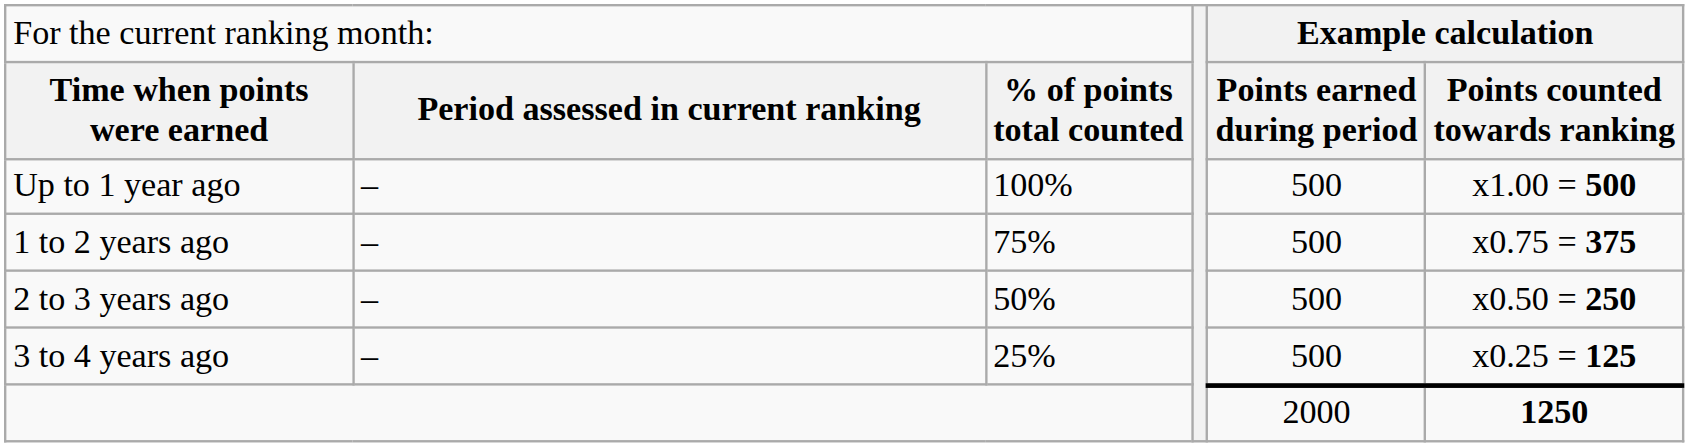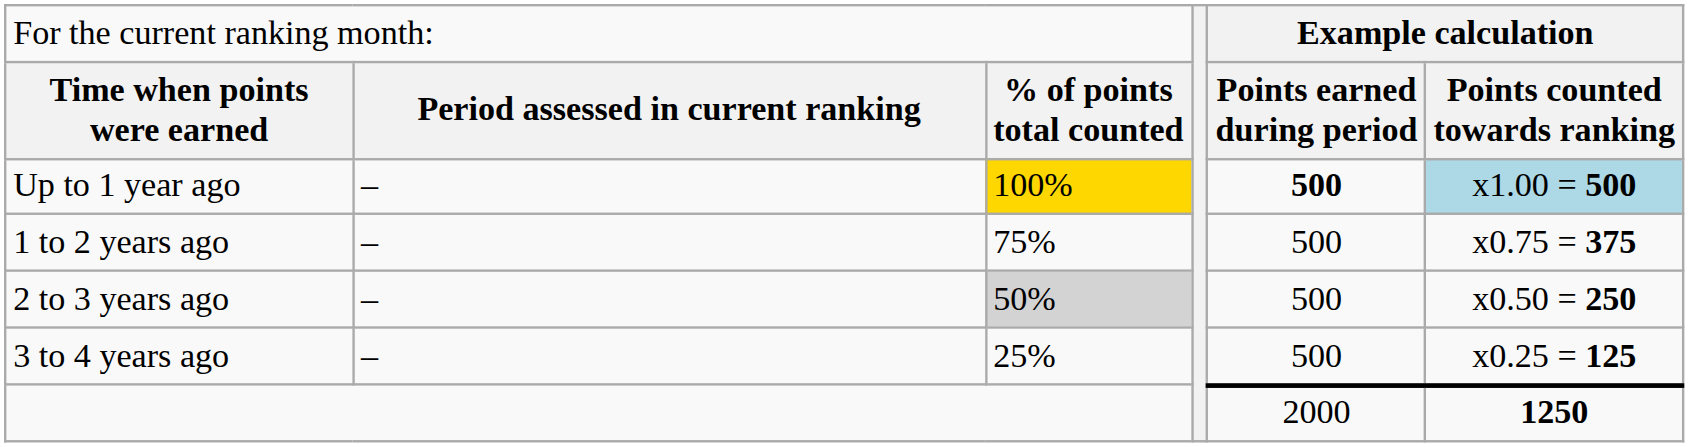(1033, 185) no background -> (1033, 185) gold background
(1316, 185) normal -> (1316, 185) bold
(1554, 185) no background -> (1554, 185) lightblue background
(1024, 298) no background -> (1024, 298) lightgrey background
